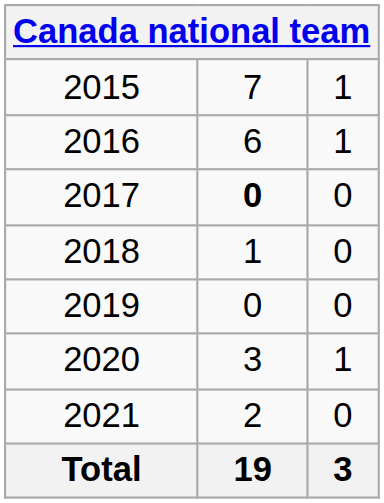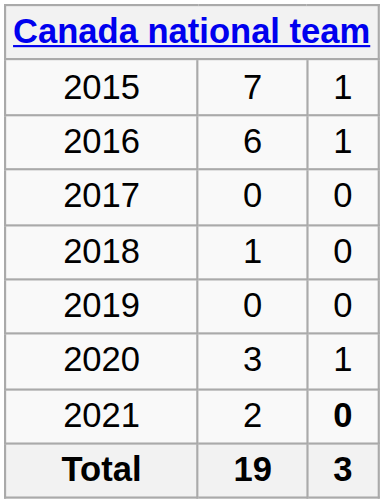(253, 196) bold -> (253, 196) normal
(343, 415) normal -> (343, 415) bold
